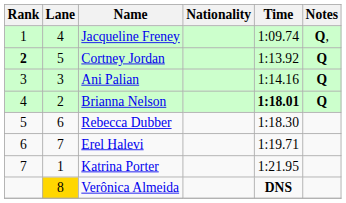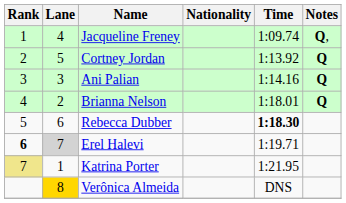(23, 58) bold -> (23, 58) normal
(278, 101) bold -> (278, 101) normal
(278, 123) normal -> (278, 123) bold
(23, 144) normal -> (23, 144) bold
(60, 144) no background -> (60, 144) lightgrey background
(23, 166) no background -> (23, 166) khaki background
(278, 187) bold -> (278, 187) normal
